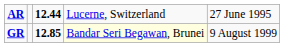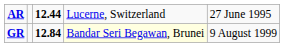(48, 33) 12.85 -> (48, 33) 12.84
